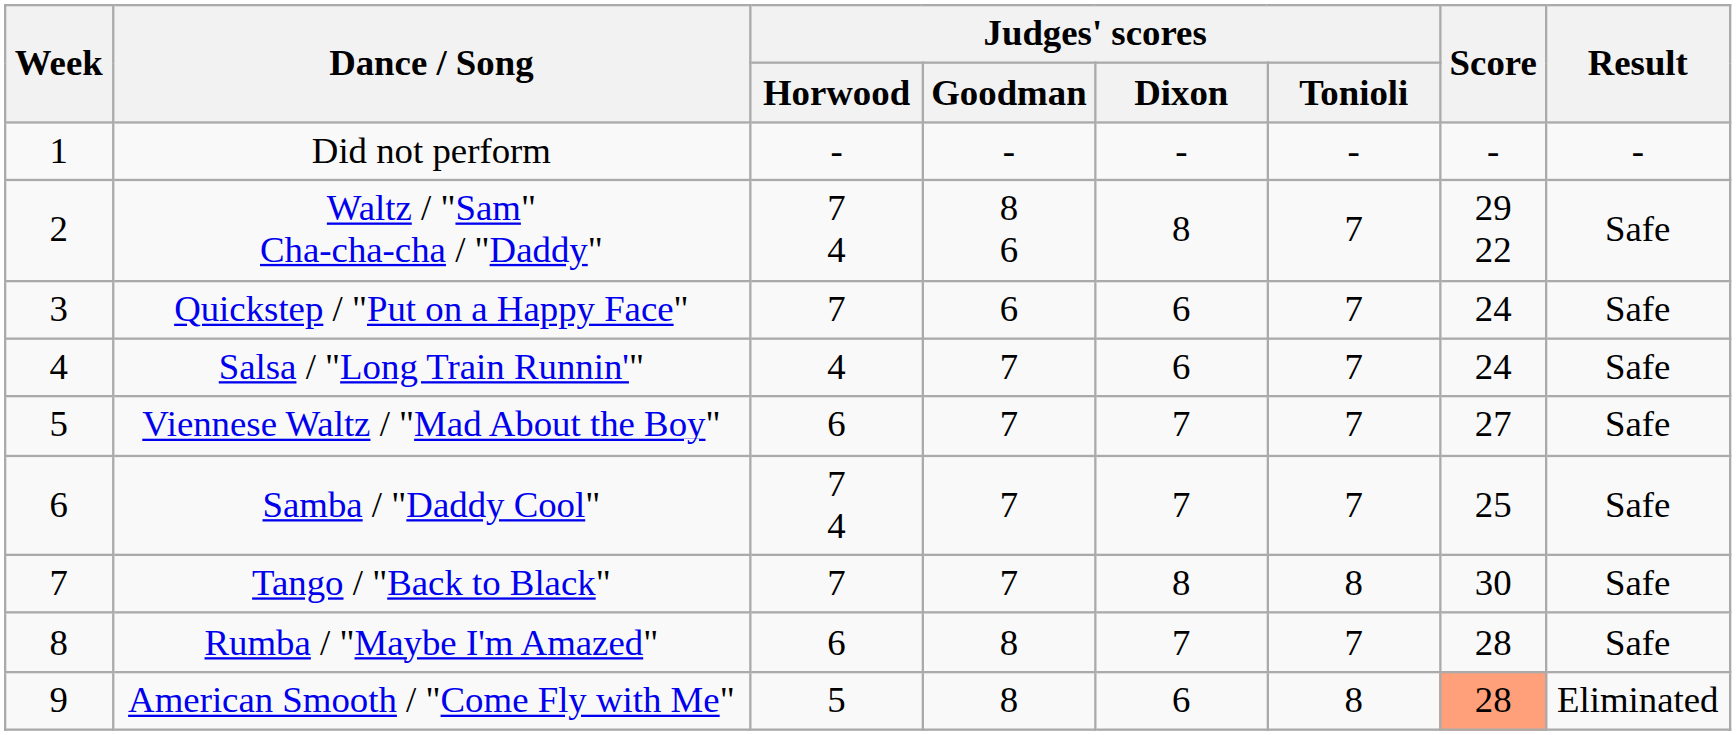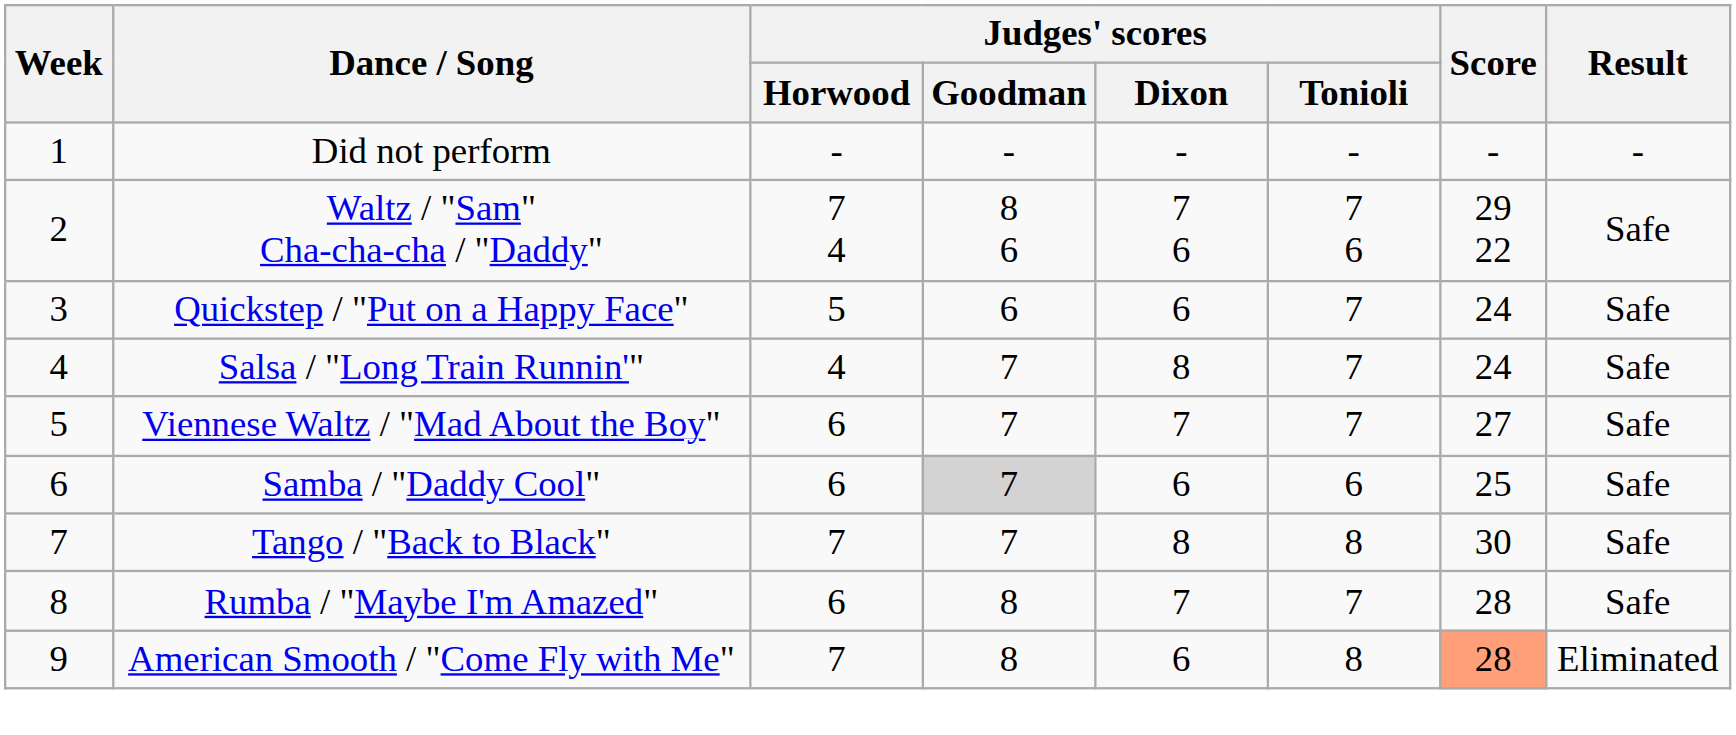(1181, 229) 8 -> (1181, 229) 7 6
(1354, 229) 7 -> (1354, 229) 7 6
(837, 308) 7 -> (837, 308) 5
(1181, 366) 6 -> (1181, 366) 8
(837, 504) 7 4 -> (837, 483) 6
(1009, 504) no background -> (1009, 483) lightgrey background
(1181, 504) 7 -> (1181, 483) 6
(1354, 504) 7 -> (1354, 483) 6
(837, 700) 5 -> (837, 658) 7
